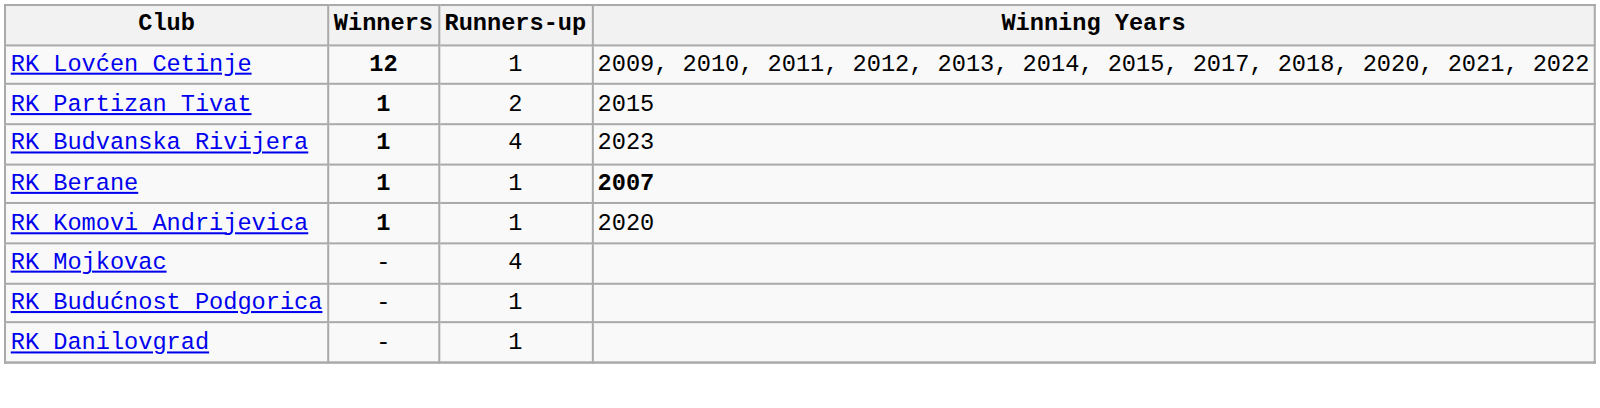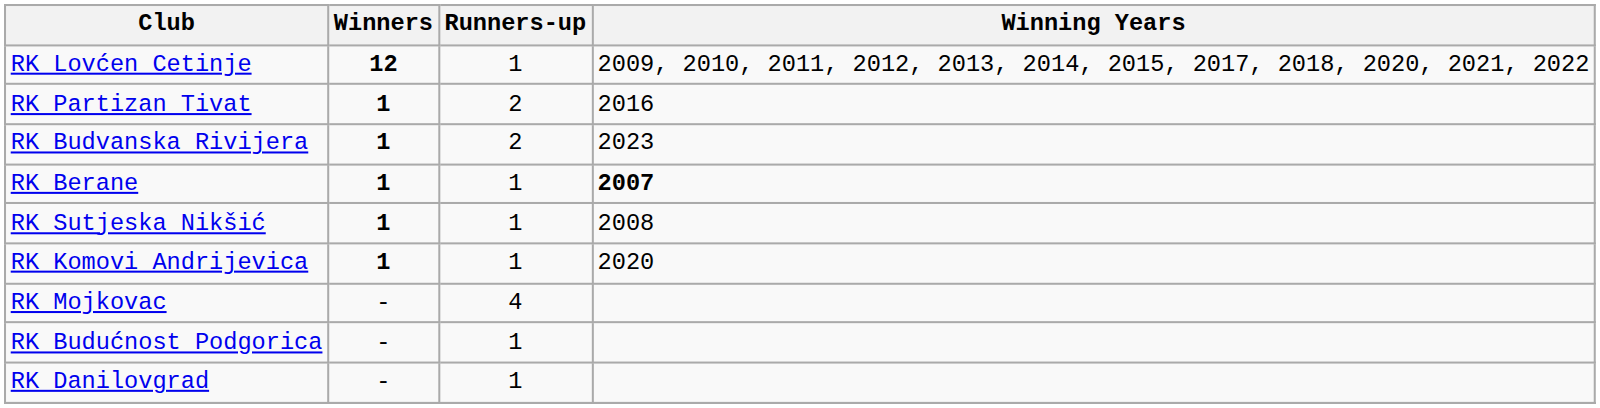(626, 104) 2015 -> (626, 104) 2016
(515, 144) 4 -> (515, 144) 2
+ row: (138, 223)
